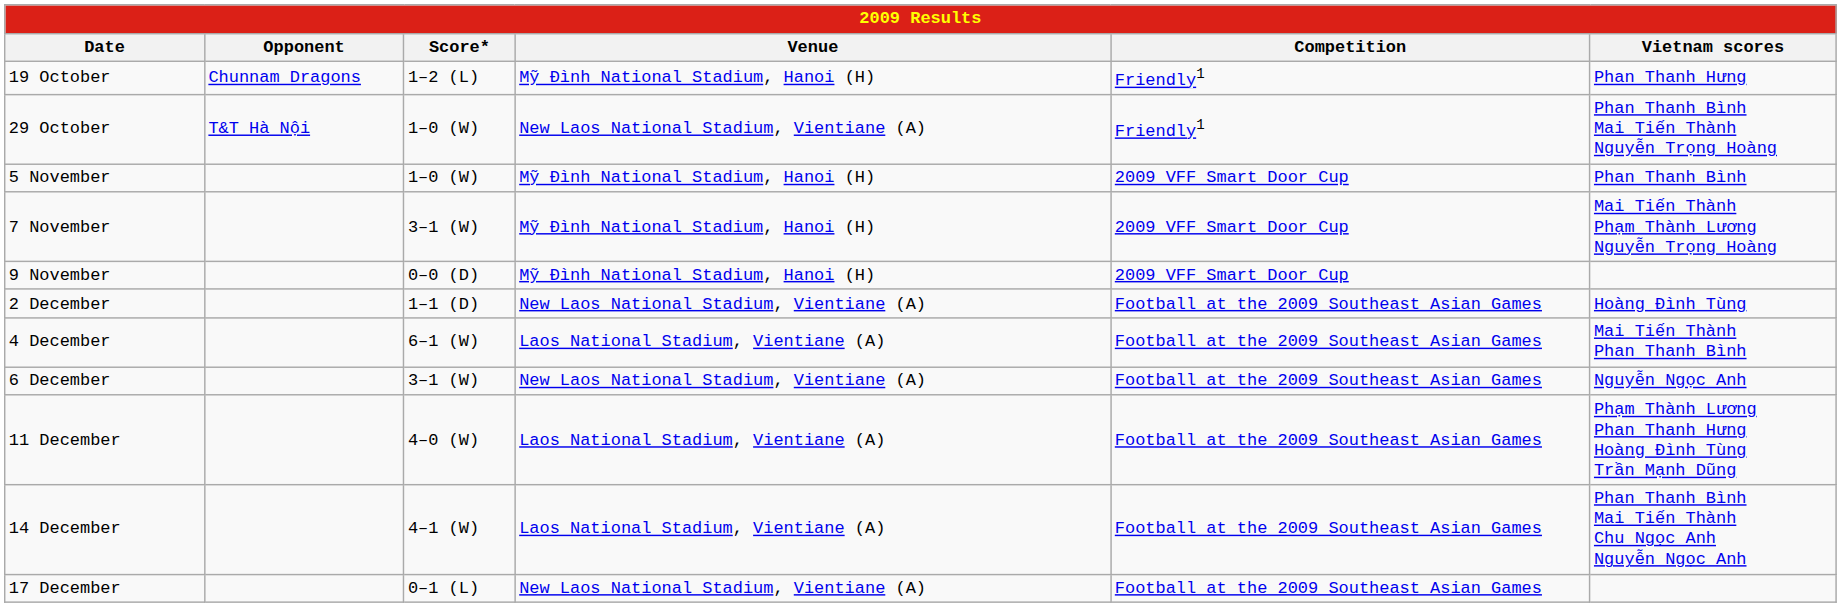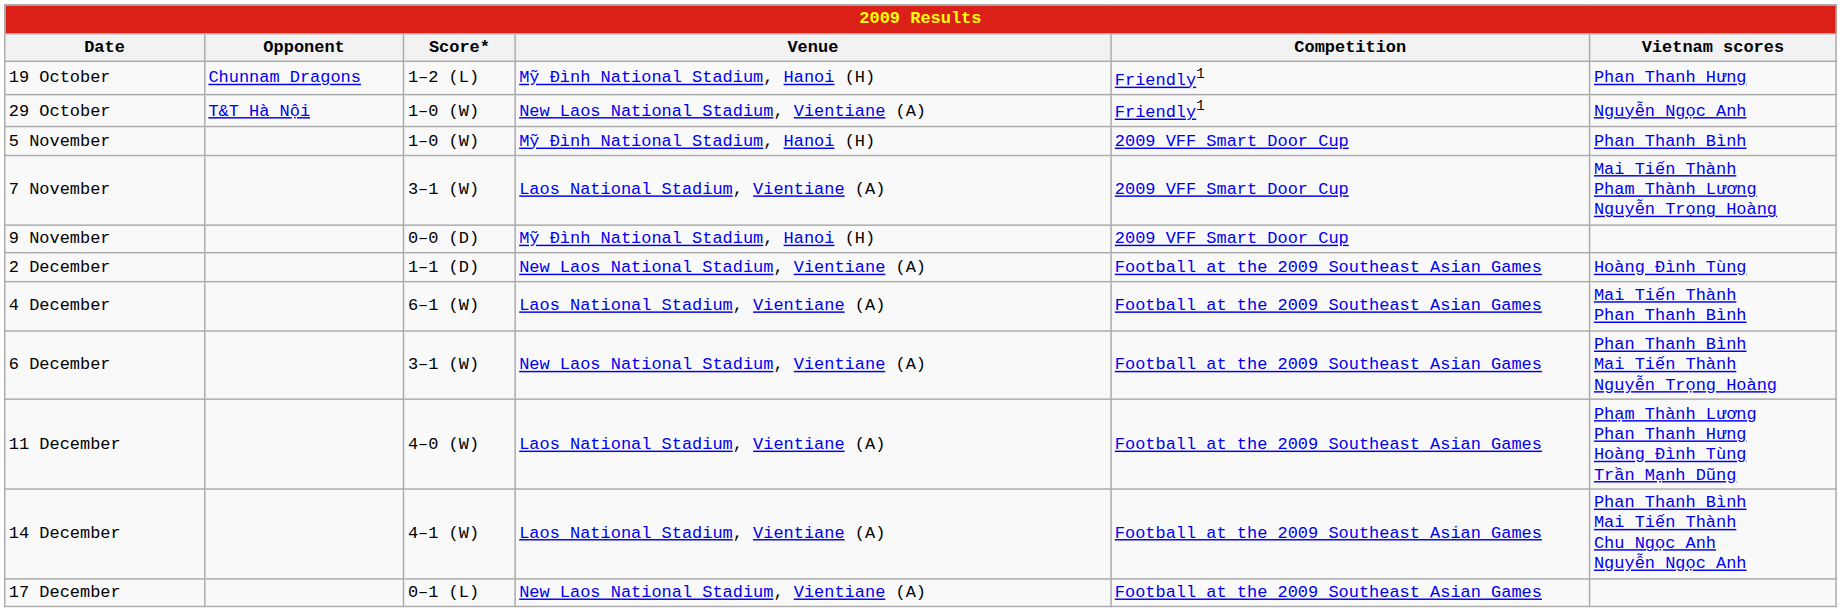(1685, 129) Phan Thanh Bình Mai Tiến Thành Nguyễn Trọng Hoàng -> (1670, 110) Nguyễn Ngọc Anh
(697, 226) Mỹ Đình National Stadium, Hanoi (H) -> (702, 190) Laos National Stadium, Vientiane (A)
(1670, 381) Nguyễn Ngọc Anh -> (1685, 365) Phan Thanh Bình Mai Tiến Thành Nguyễn Trọng Hoàng
